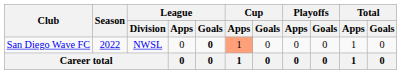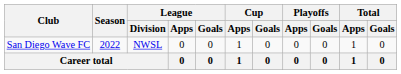(210, 45) bold -> (210, 45) normal
(239, 45) lightsalmon background -> (239, 45) no background
